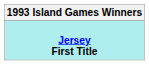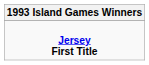(74, 46) paleturquoise background -> (74, 46) no background
